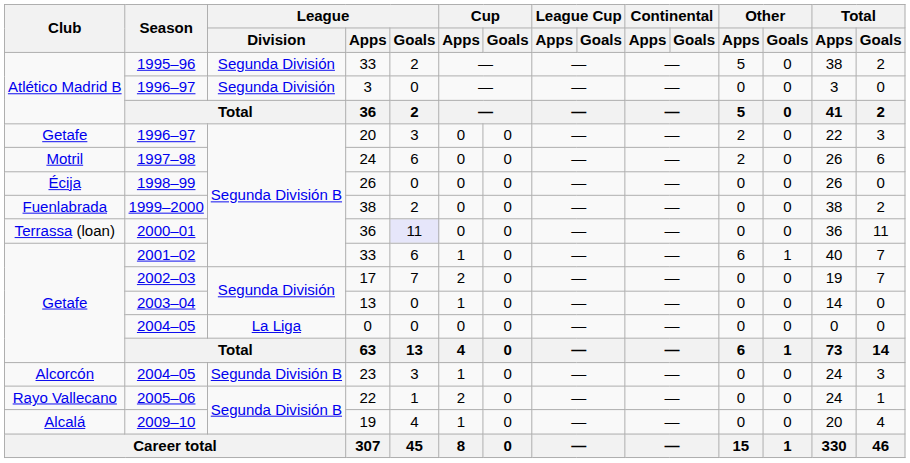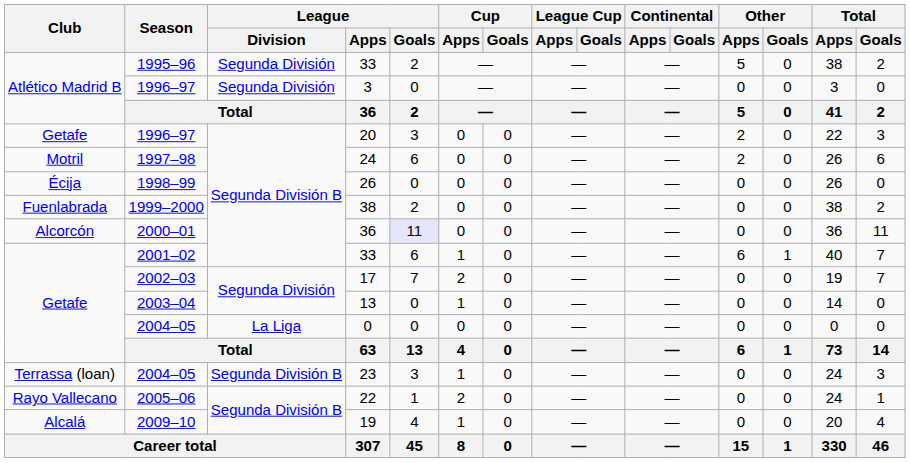(65, 231) Terrassa (loan) -> (65, 231) Alcorcón
(65, 374) Alcorcón -> (65, 374) Terrassa (loan)
